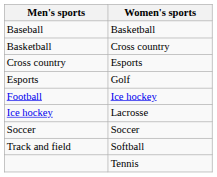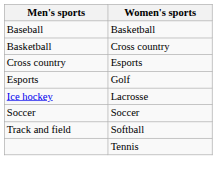- row: (24, 96)
